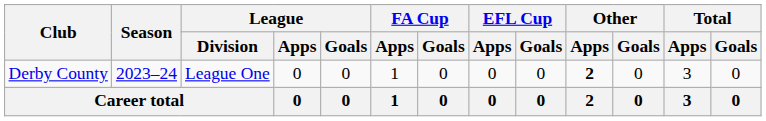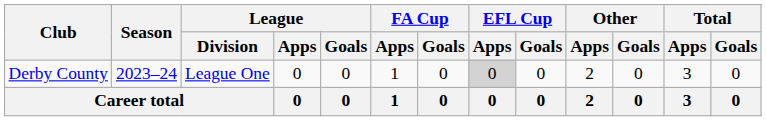(492, 73) no background -> (492, 73) lightgrey background
(590, 73) bold -> (590, 73) normal
